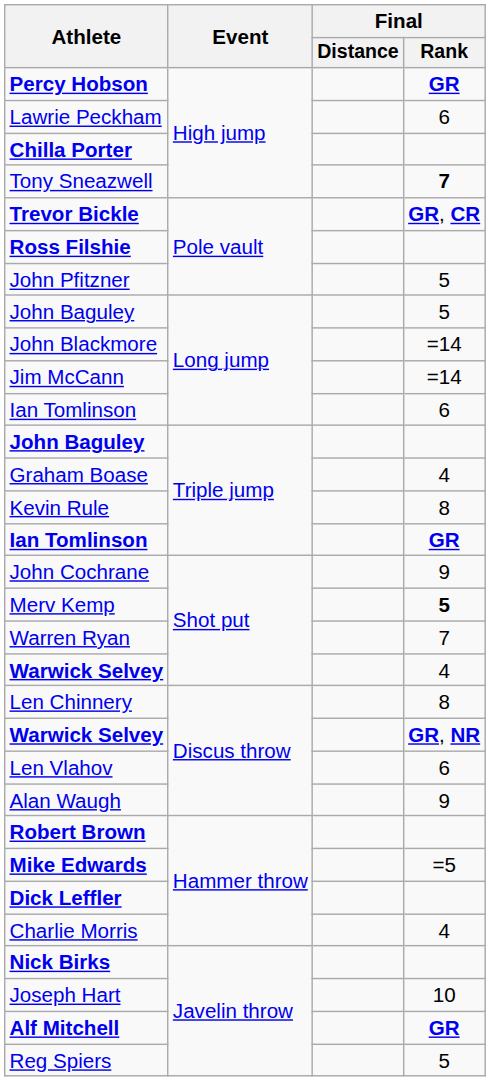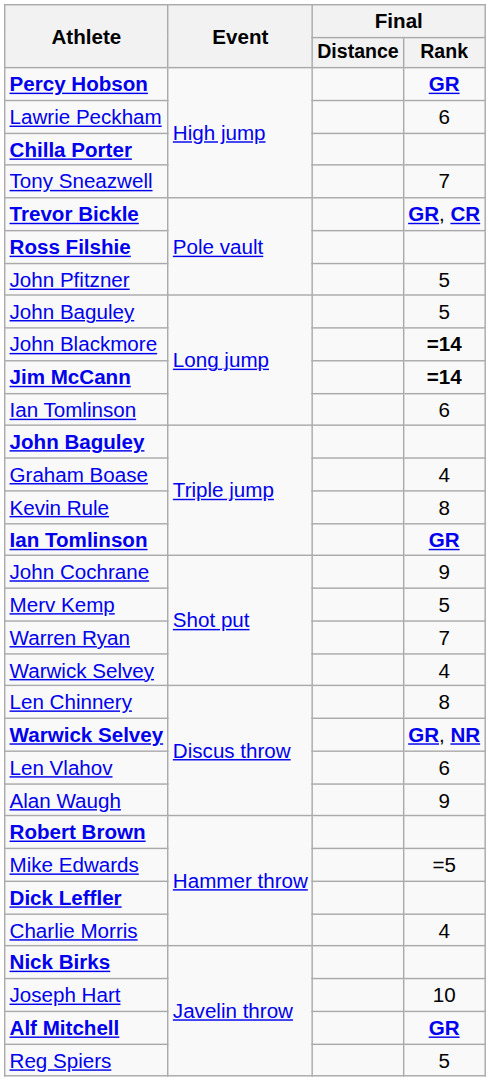(444, 182) bold -> (444, 182) normal
(444, 345) normal -> (444, 345) bold
(67, 377) normal -> (70, 377) bold
(444, 377) normal -> (444, 377) bold
(444, 605) bold -> (444, 605) normal
(86, 670) bold -> (82, 670) normal
(78, 865) bold -> (74, 865) normal
